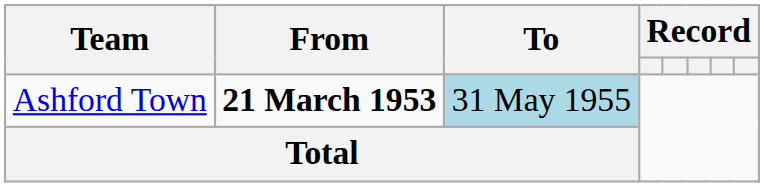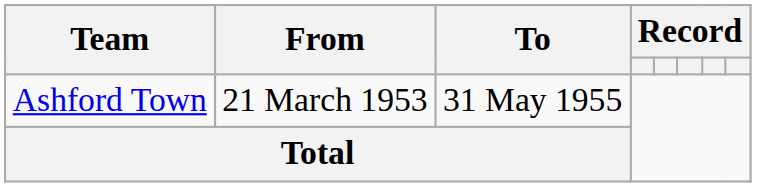(329, 99) bold -> (325, 99) normal
(541, 99) lightblue background -> (533, 99) no background
